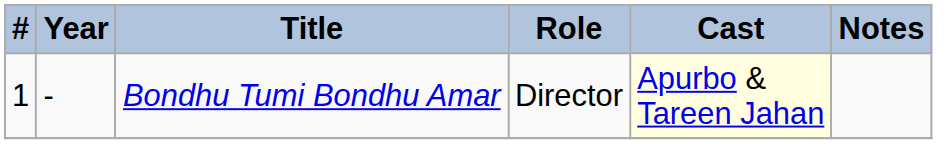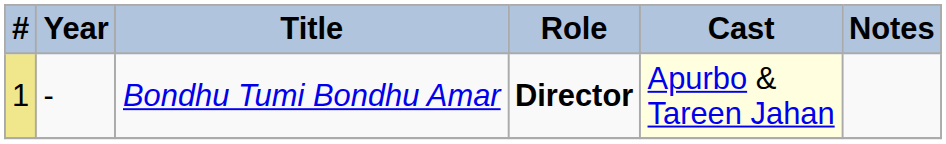(21, 95) no background -> (21, 95) khaki background
(569, 95) normal -> (574, 95) bold
